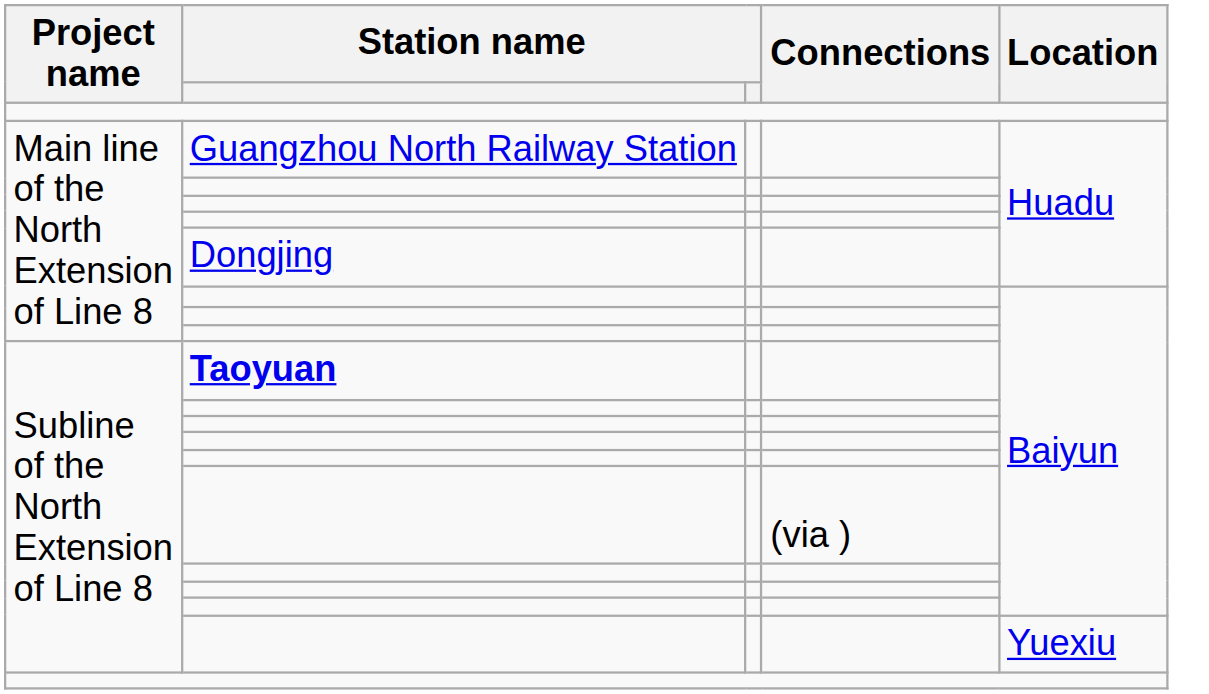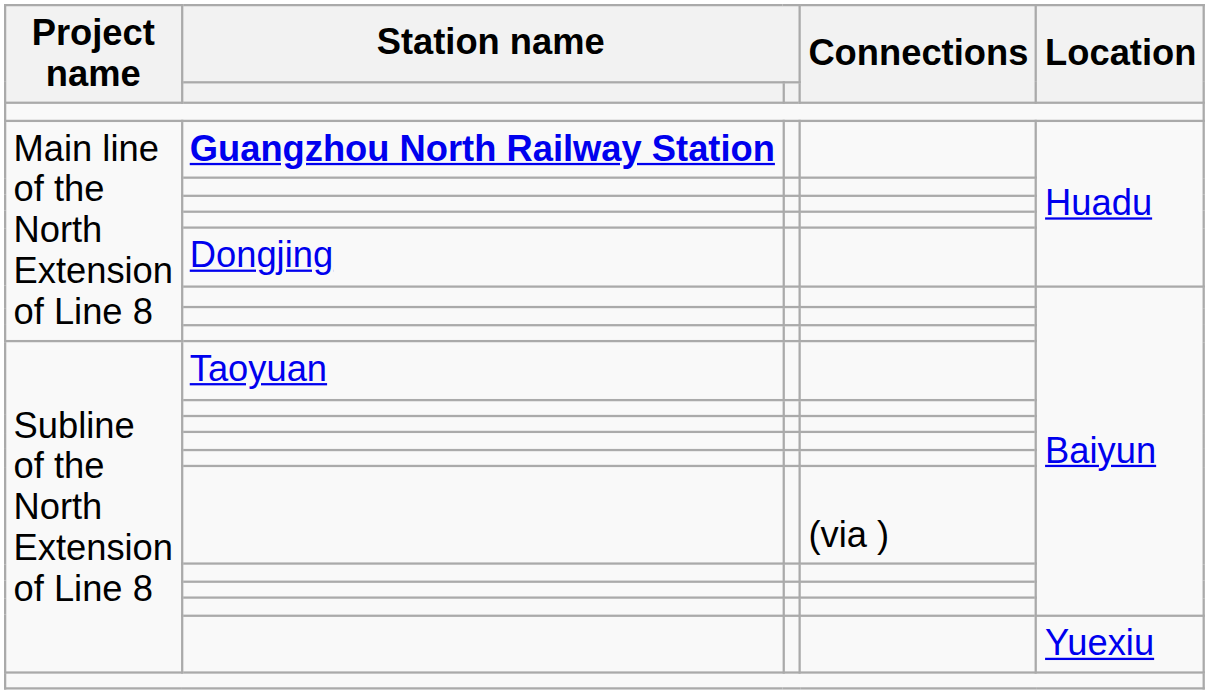(463, 148) normal -> (482, 148) bold
(263, 369) bold -> (258, 369) normal
